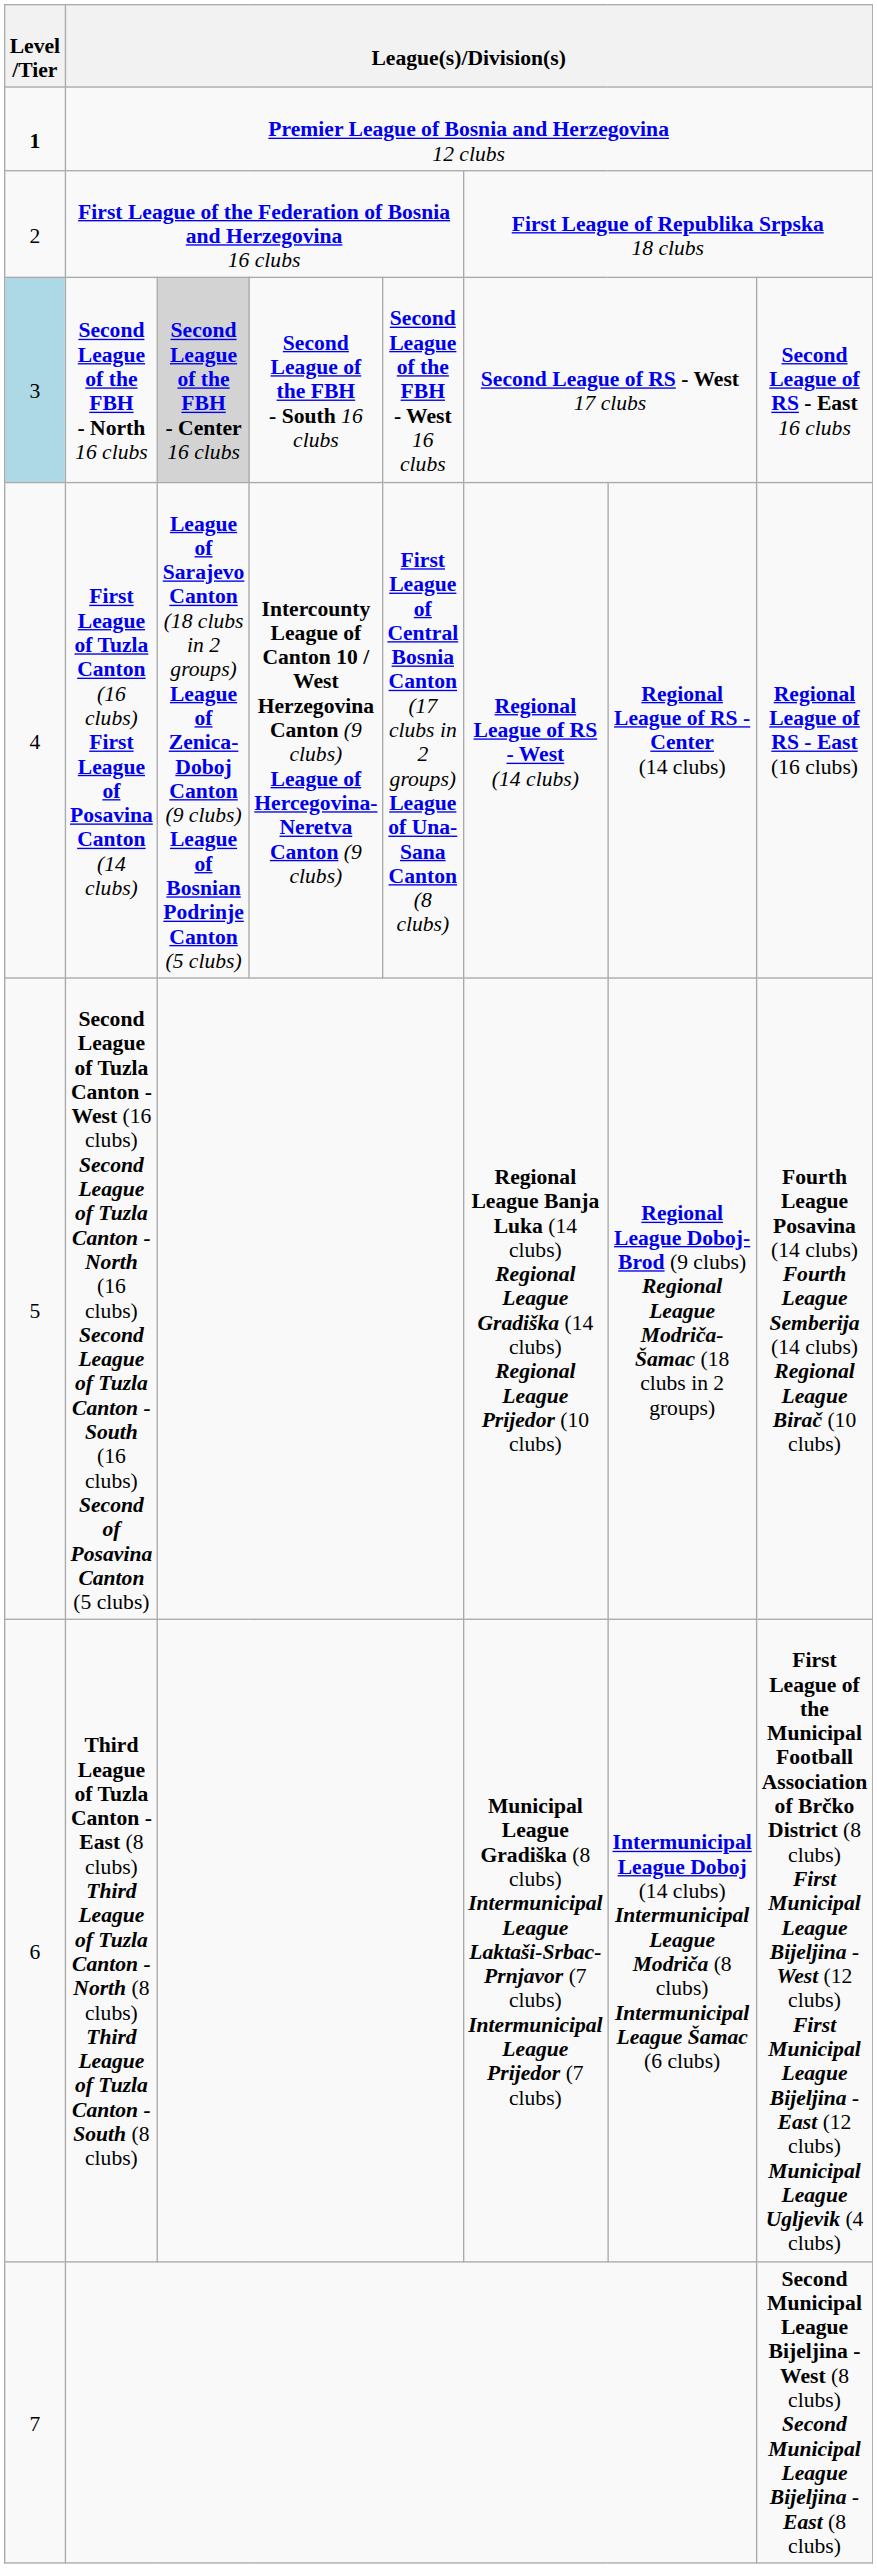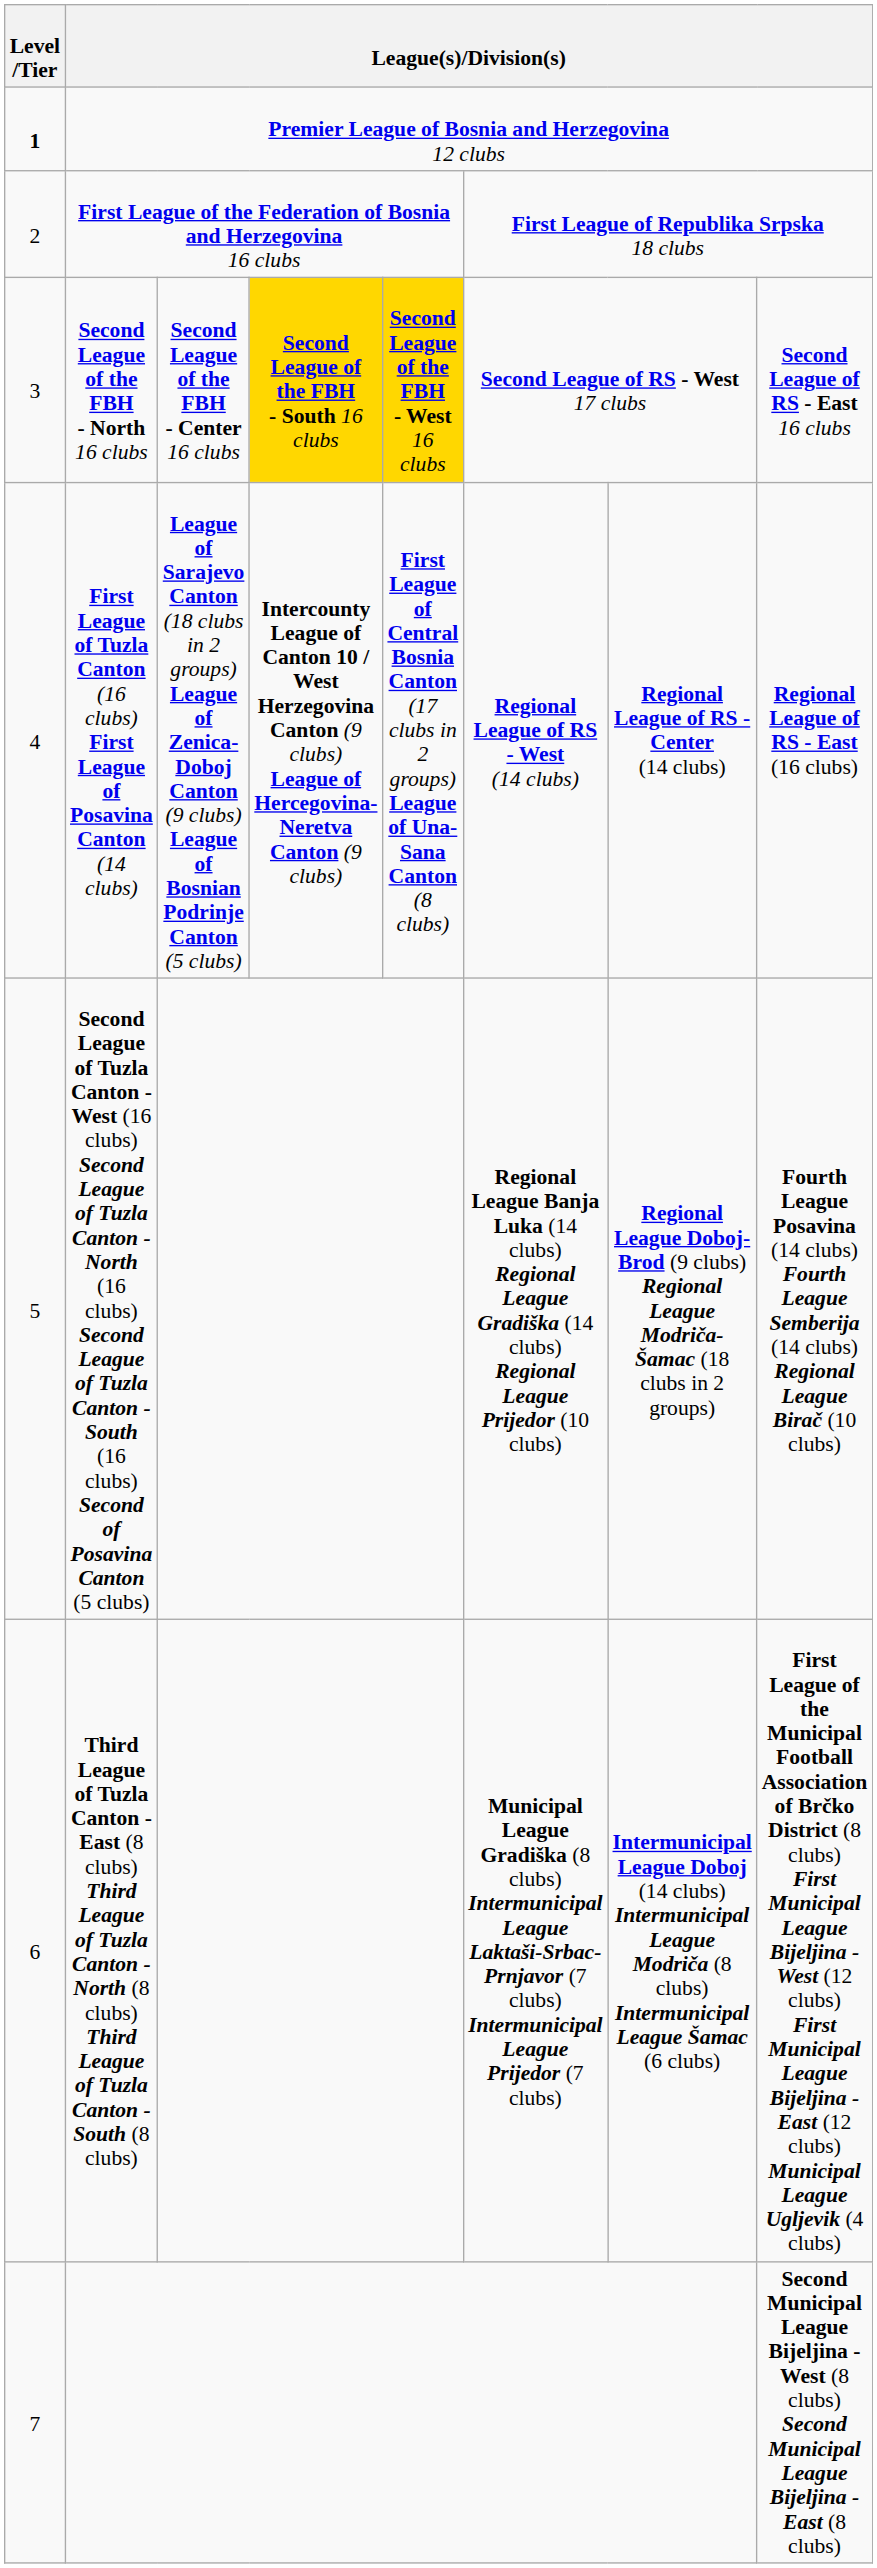(35, 391) lightblue background -> (35, 391) no background
(204, 391) lightgrey background -> (204, 391) no background
(316, 391) no background -> (316, 391) gold background
(423, 391) no background -> (423, 391) gold background
